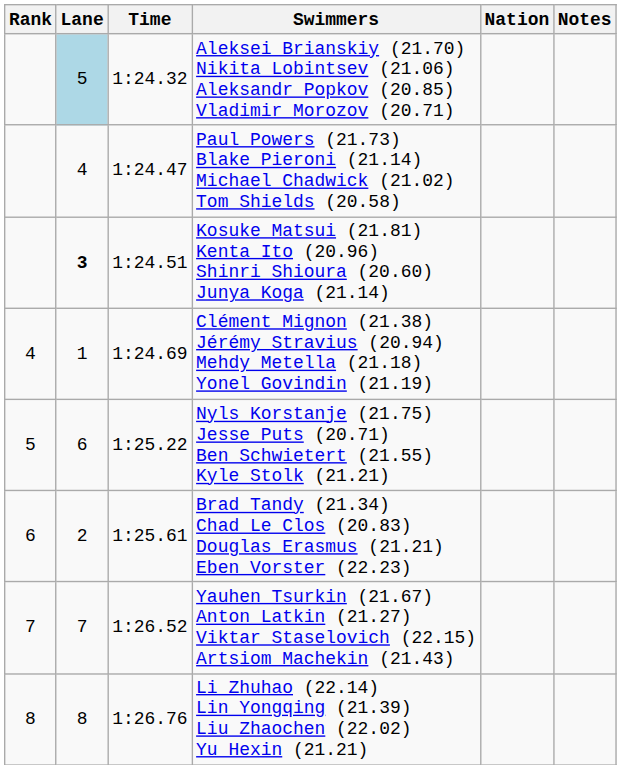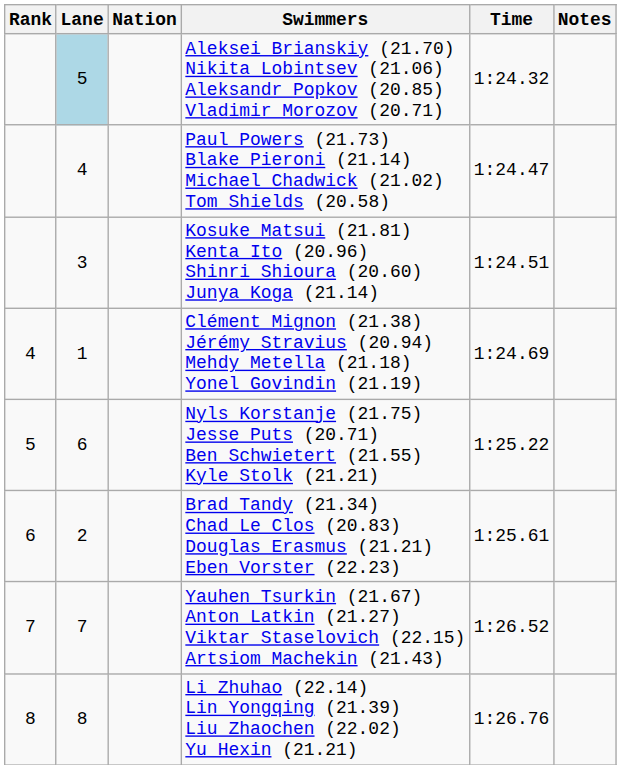columns swapped: (517, 19) <-> (150, 19)
(82, 262) bold -> (82, 262) normal
